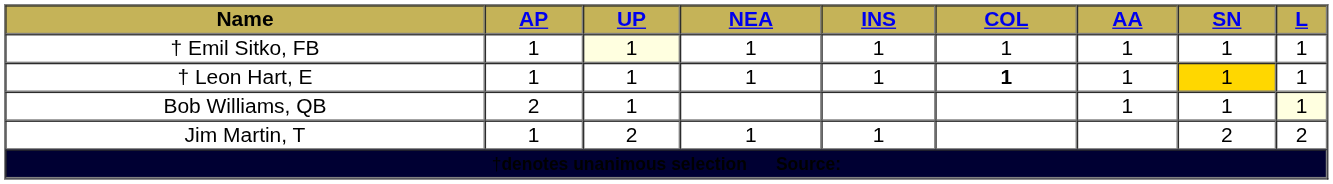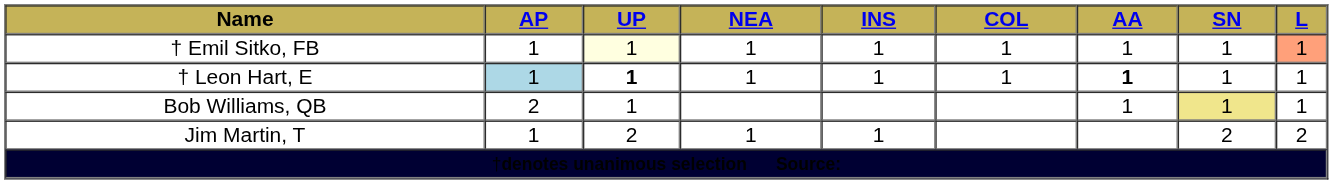(1302, 48) no background -> (1302, 48) lightsalmon background
(534, 77) no background -> (534, 77) lightblue background
(631, 77) normal -> (631, 77) bold
(1006, 77) bold -> (1006, 77) normal
(1127, 77) normal -> (1127, 77) bold
(1227, 77) gold background -> (1227, 77) no background
(1227, 106) no background -> (1227, 106) khaki background
(1302, 106) lightyellow background -> (1302, 106) no background
